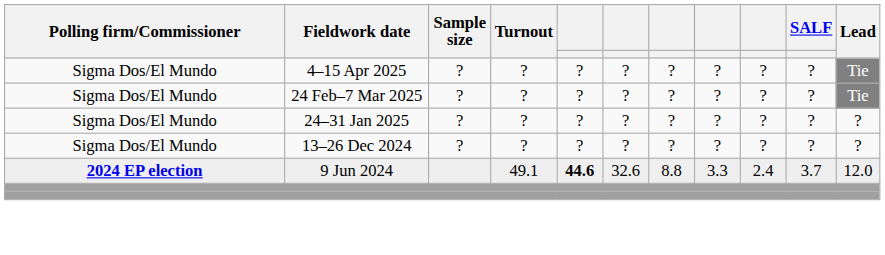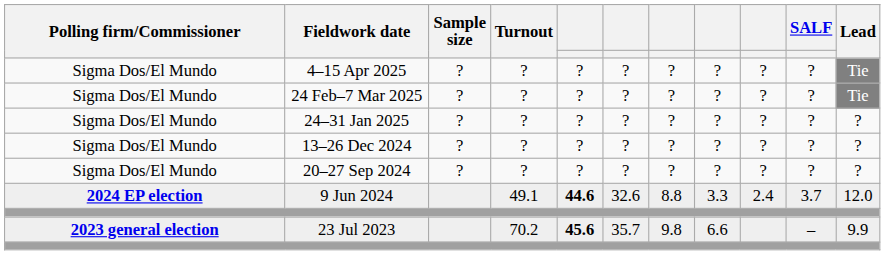+ row: (145, 171)
+ row: (145, 229)
